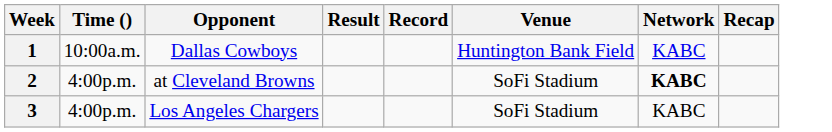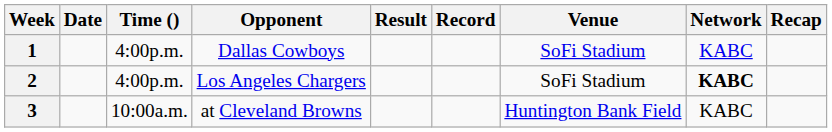+ column: (83, 19)
(102, 50) 10:00a.m. -> (149, 50) 4:00p.m.
(546, 50) Huntington Bank Field -> (593, 50) SoFi Stadium
(234, 80) at Cleveland Browns -> (281, 80) Los Angeles Chargers
(102, 111) 4:00p.m. -> (149, 111) 10:00a.m.
(234, 111) Los Angeles Chargers -> (281, 111) at Cleveland Browns
(546, 111) SoFi Stadium -> (593, 111) Huntington Bank Field
